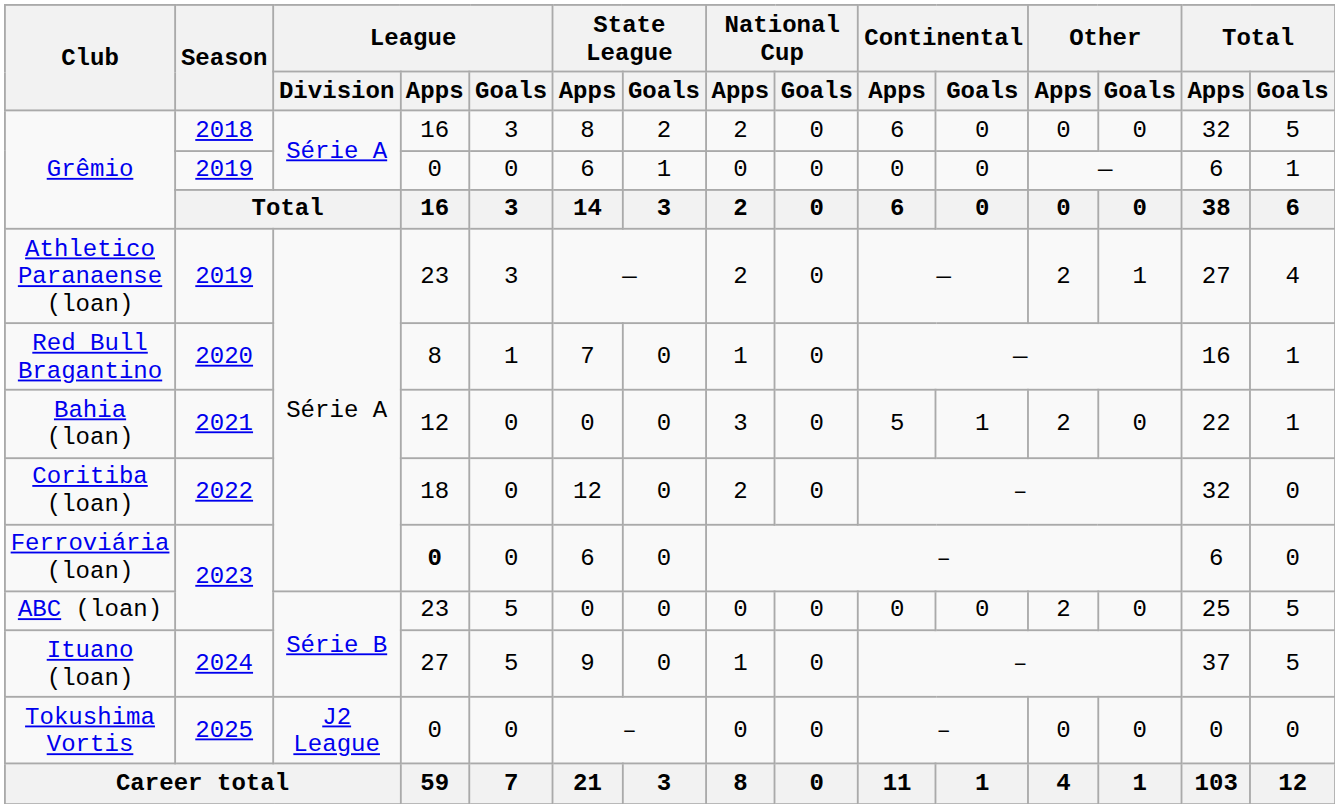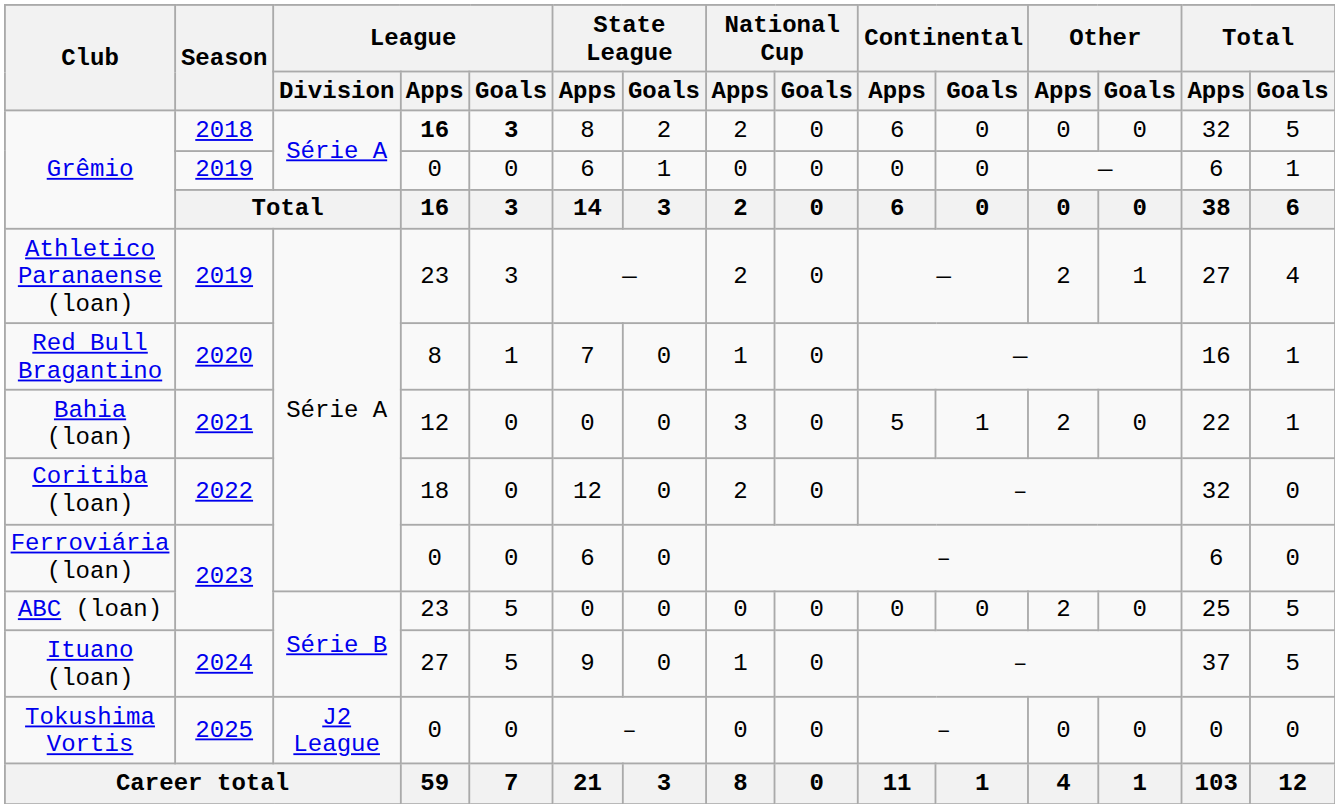(435, 131) normal -> (435, 131) bold
(511, 131) normal -> (511, 131) bold
(435, 558) bold -> (435, 558) normal
